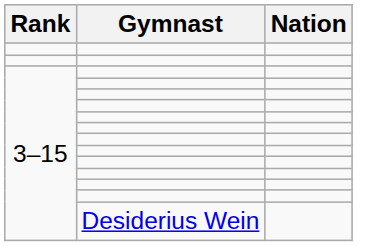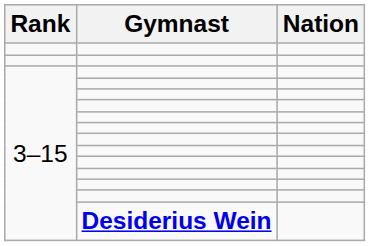(170, 220) normal -> (177, 220) bold
